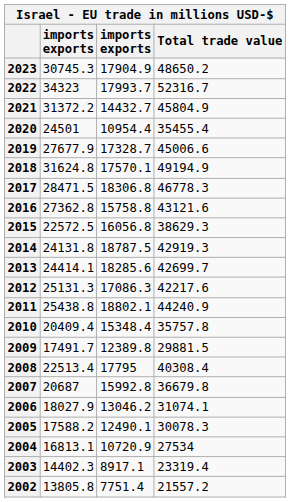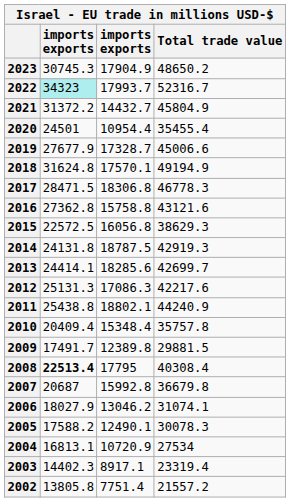(61, 88) no background -> (61, 88) paleturquoise background
(68, 367) normal -> (68, 367) bold
